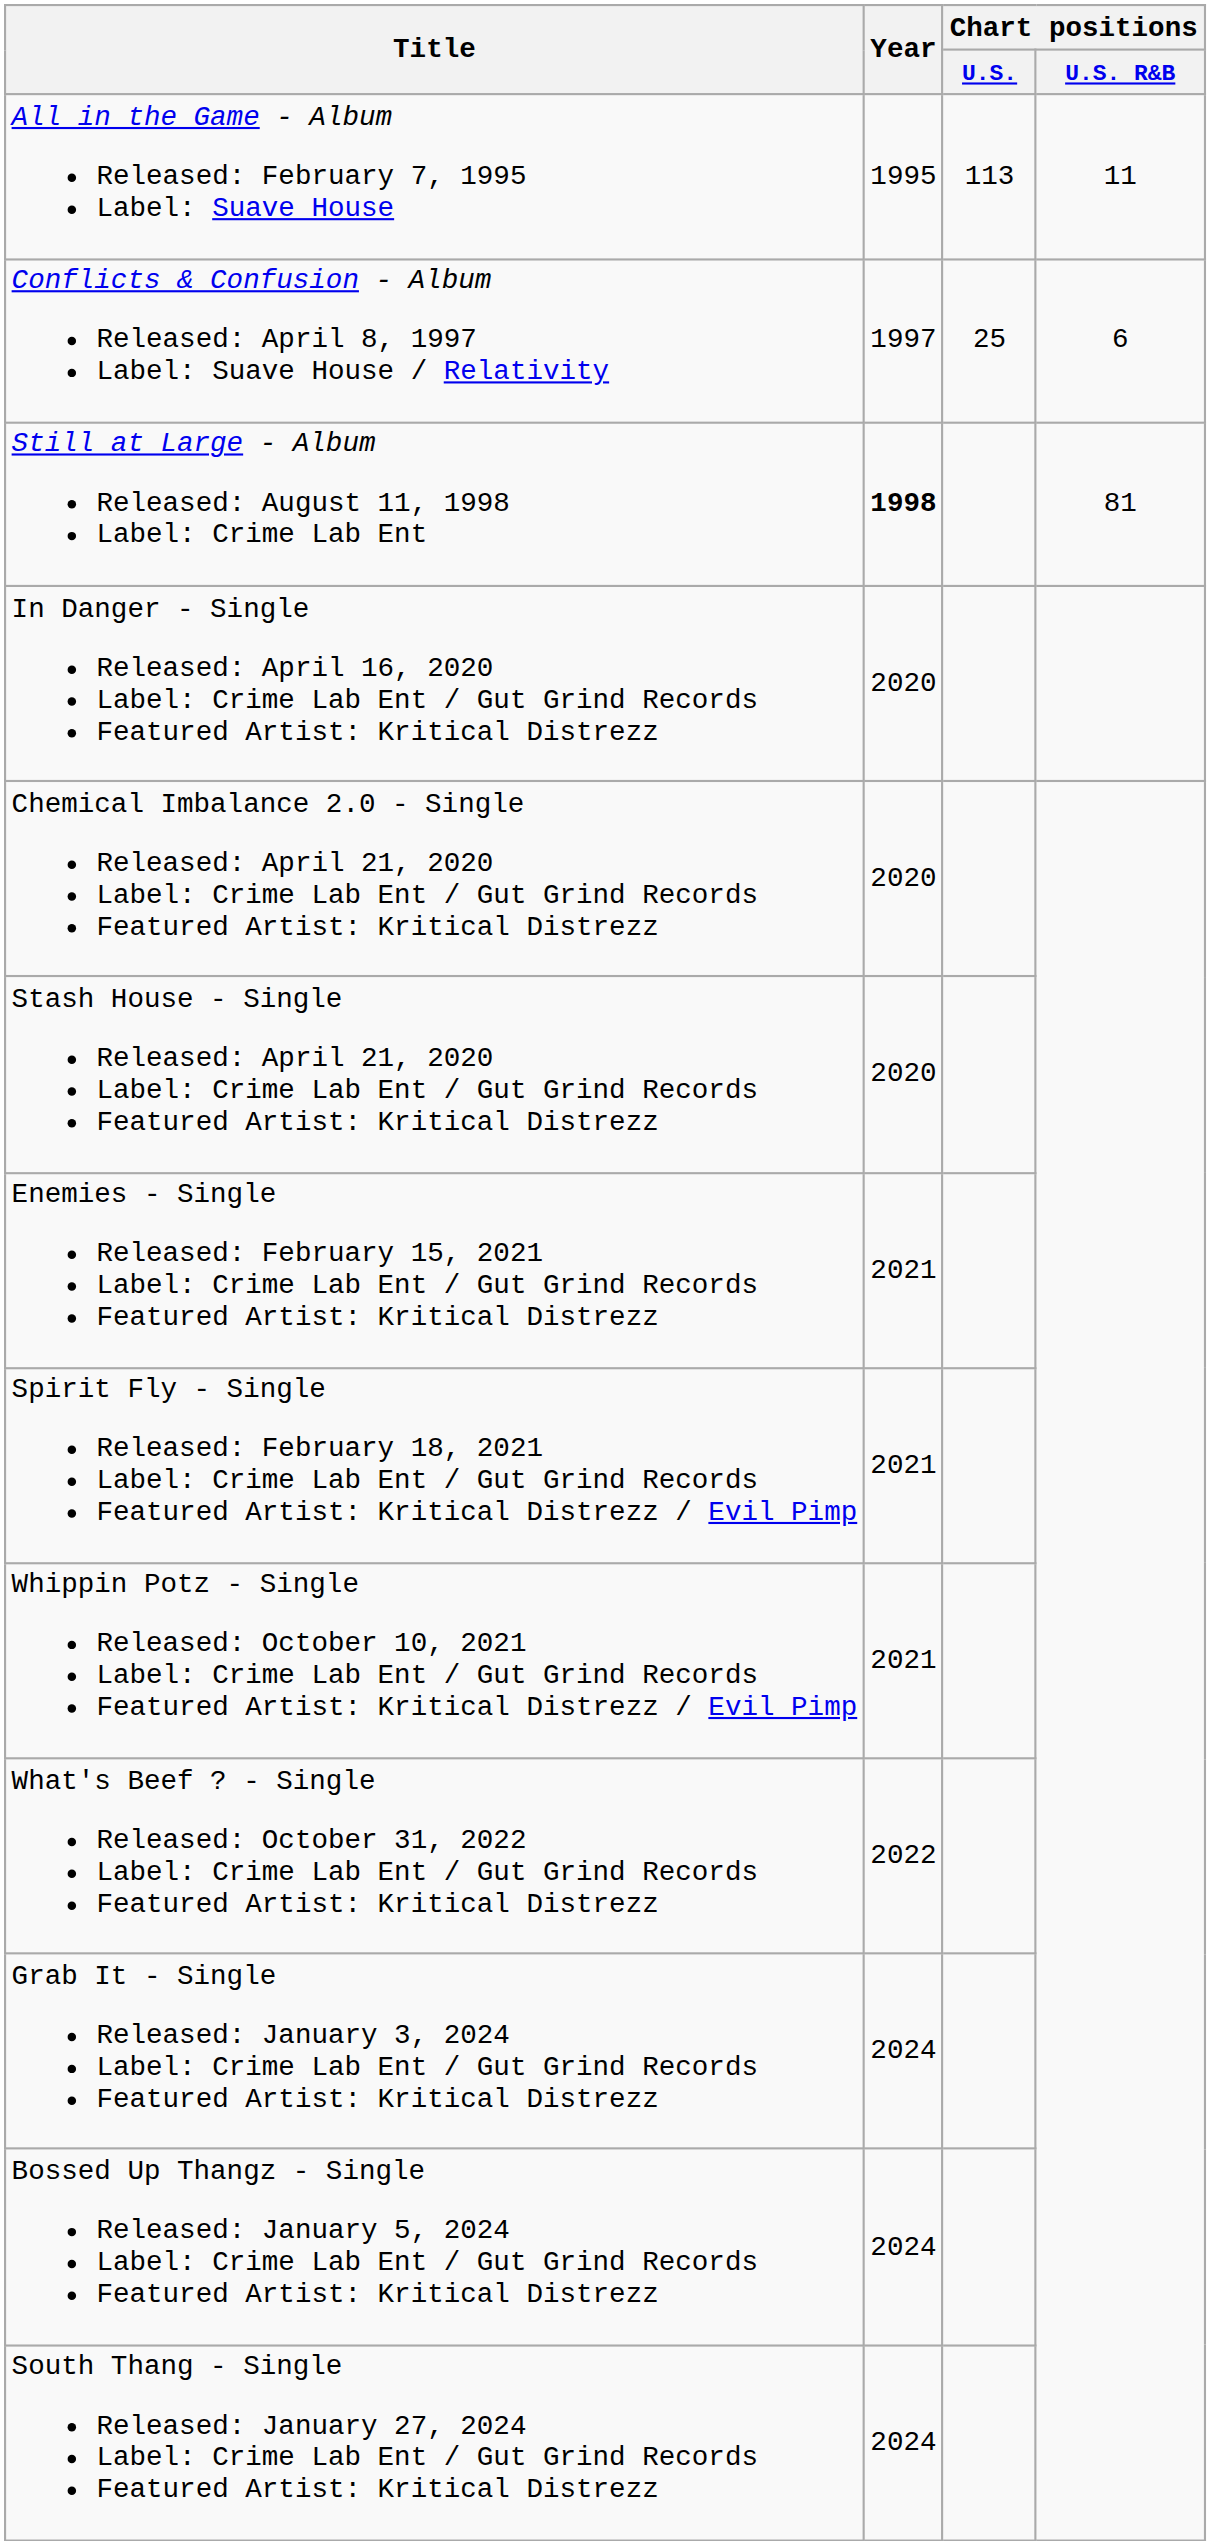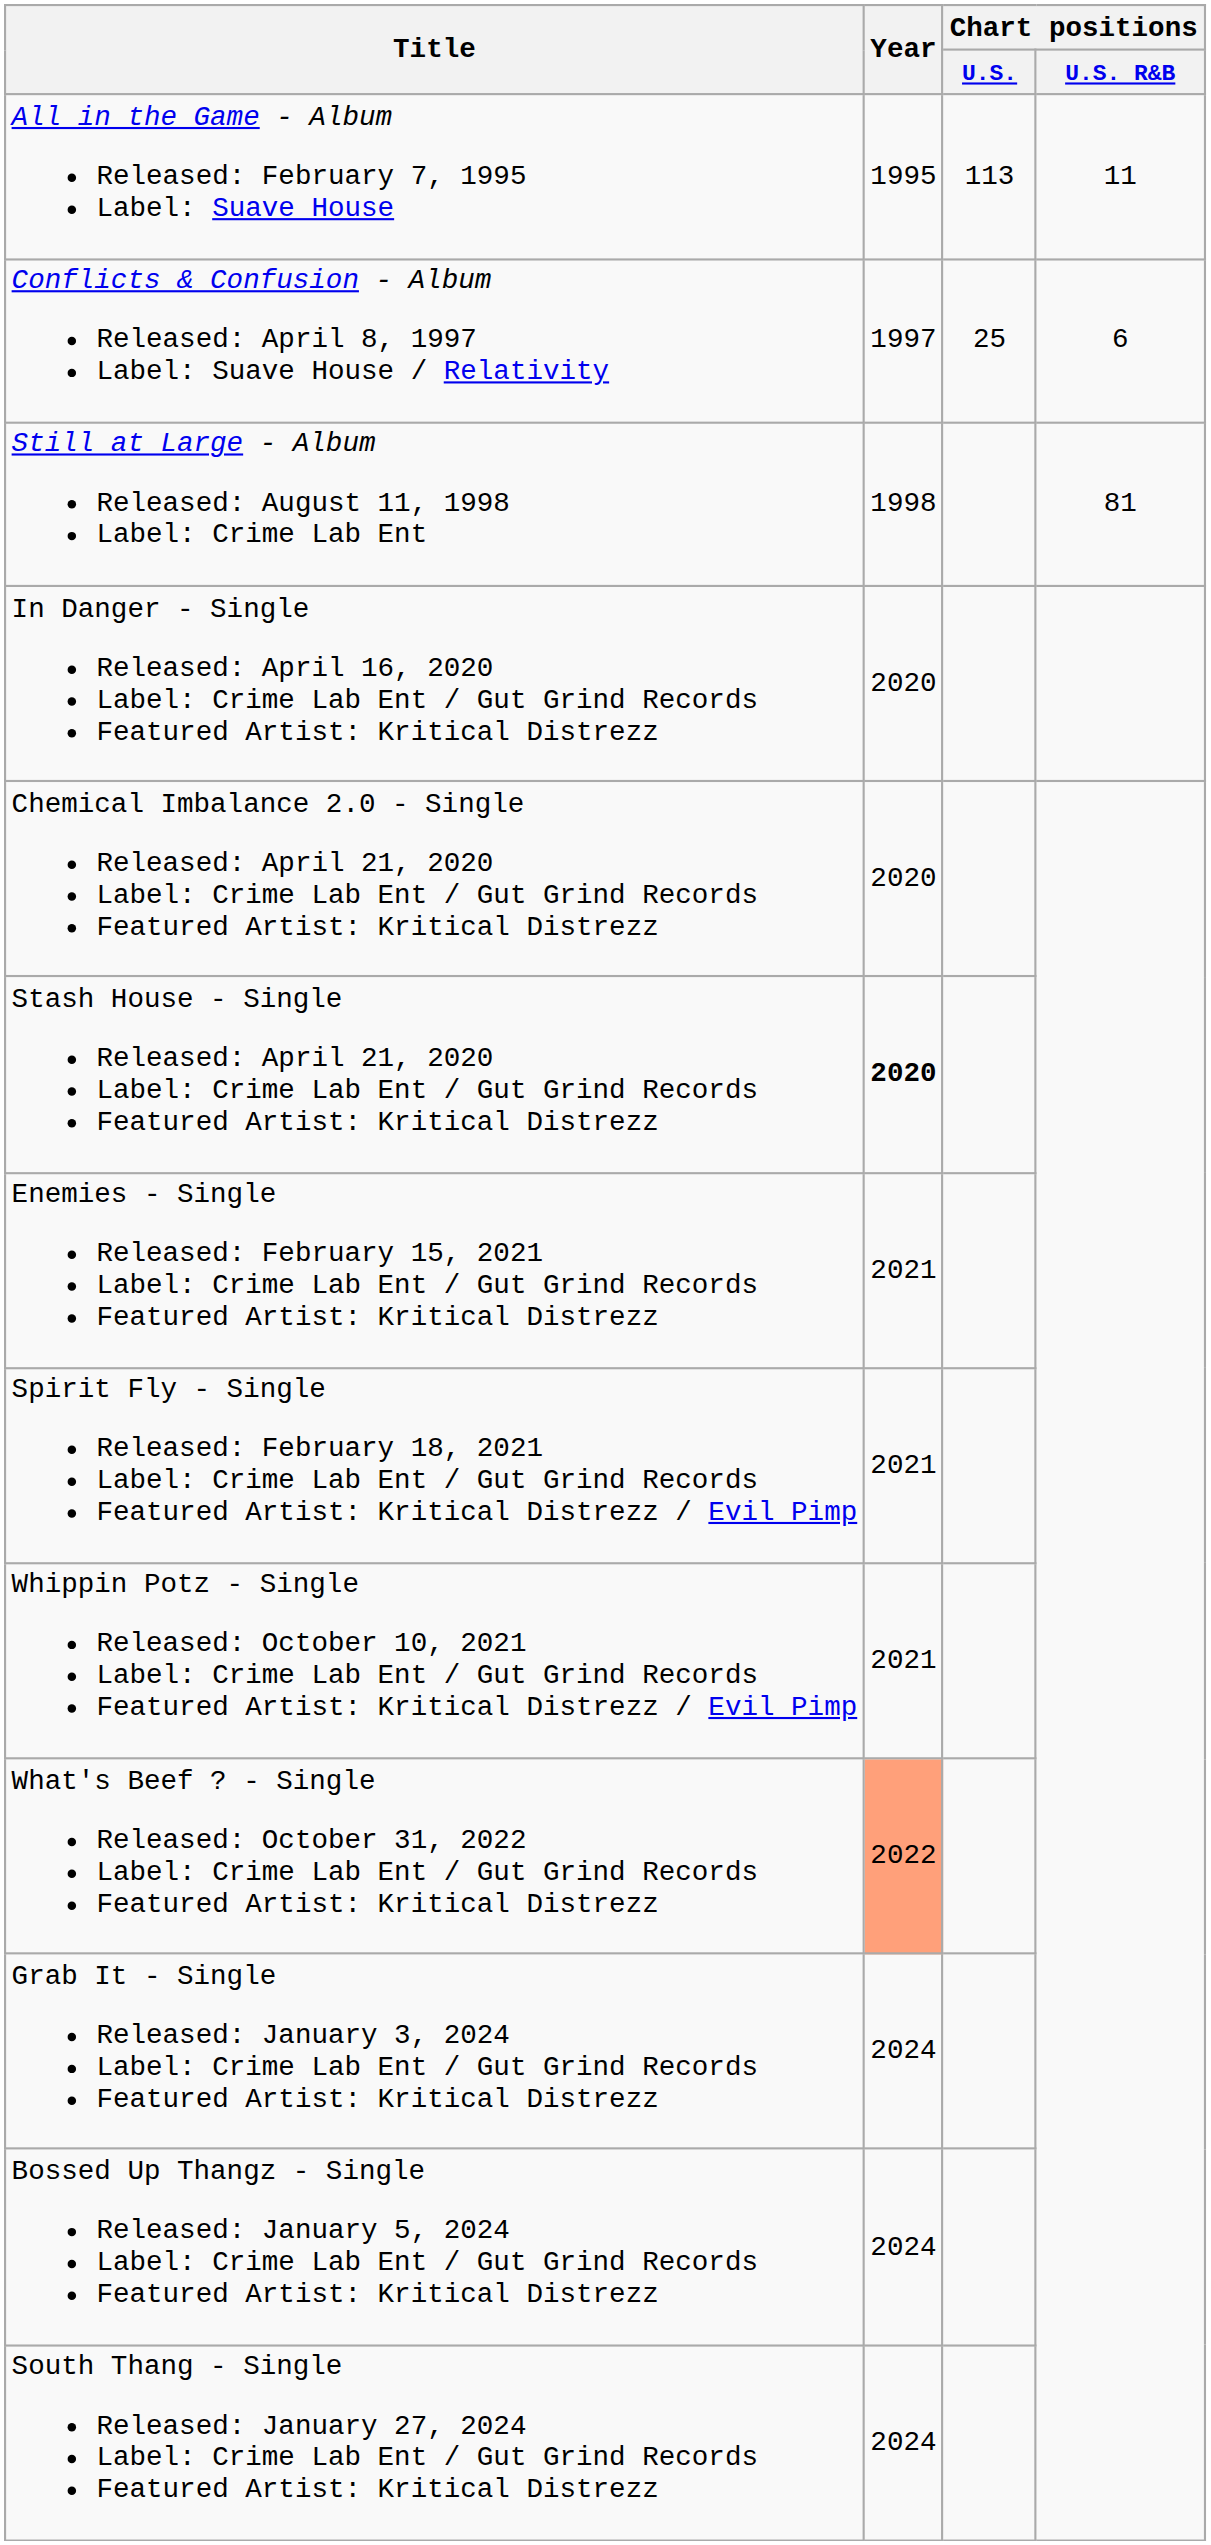(903, 504) bold -> (903, 504) normal
(903, 1074) normal -> (903, 1074) bold
(903, 1856) no background -> (903, 1856) lightsalmon background
